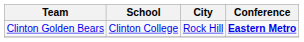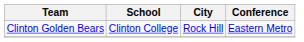(262, 28) bold -> (260, 28) normal
